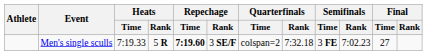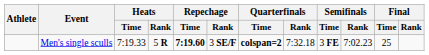(260, 43) normal -> (261, 43) bold
(385, 43) 27 -> (386, 43) 25
